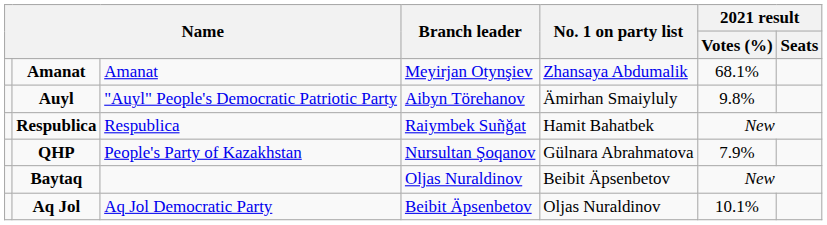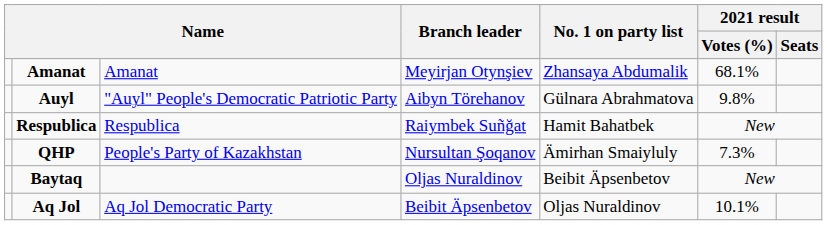(610, 98) Ämirhan Smaiyluly -> (618, 98) Gülnara Abrahmatova
(618, 152) Gülnara Abrahmatova -> (610, 152) Ämirhan Smaiyluly
(737, 152) 7.9% -> (737, 152) 7.3%
